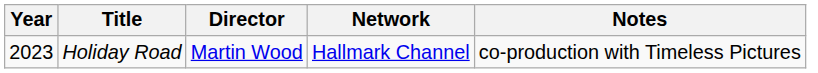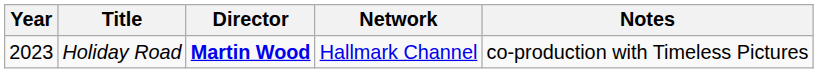(247, 51) normal -> (251, 51) bold
